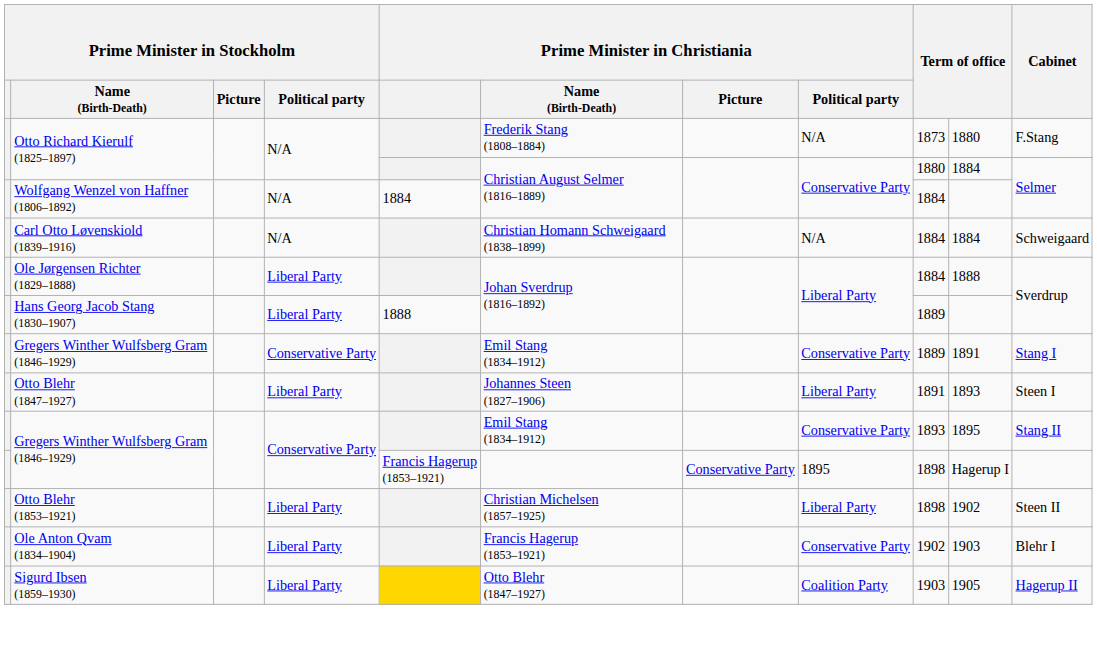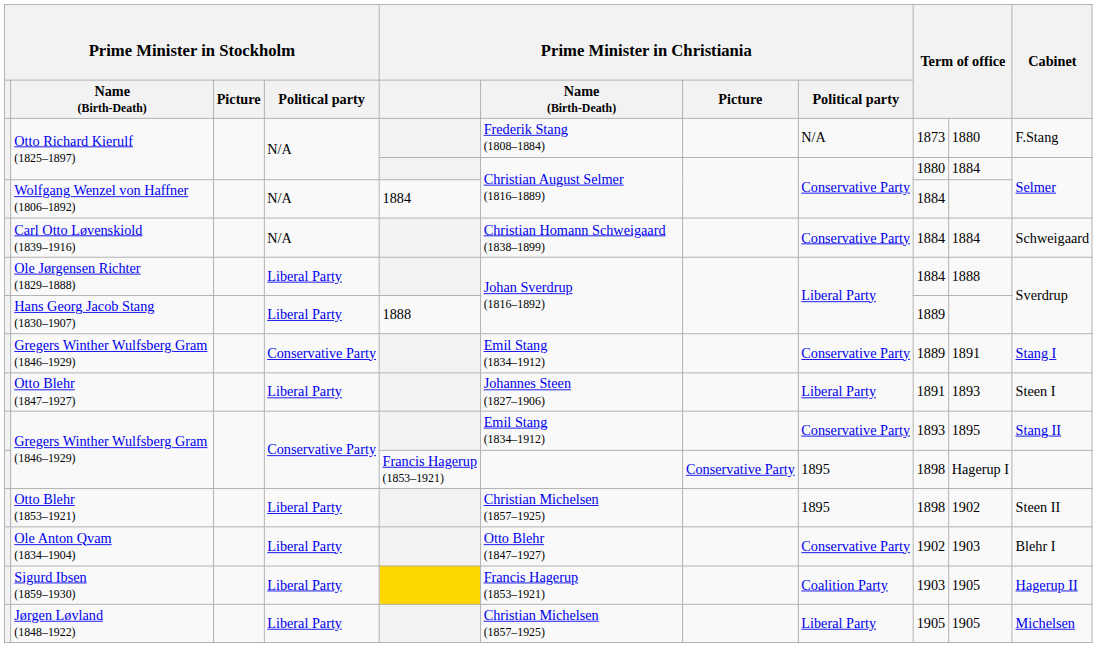(814, 237) N/A -> (856, 237) Conservative Party
(839, 507) Liberal Party -> (816, 507) 1895
(531, 546) Francis Hagerup (1853–1921) -> (514, 546) Otto Blehr (1847–1927)
(514, 585) Otto Blehr (1847–1927) -> (531, 585) Francis Hagerup (1853–1921)
+ row: (59, 623)
